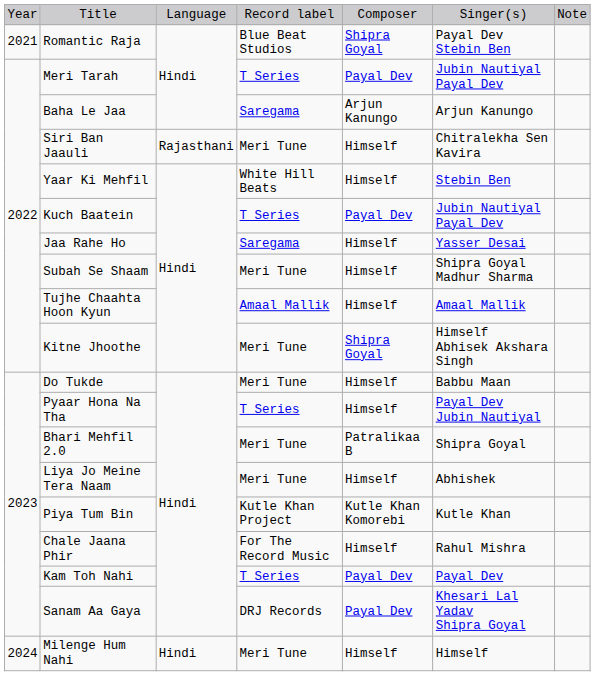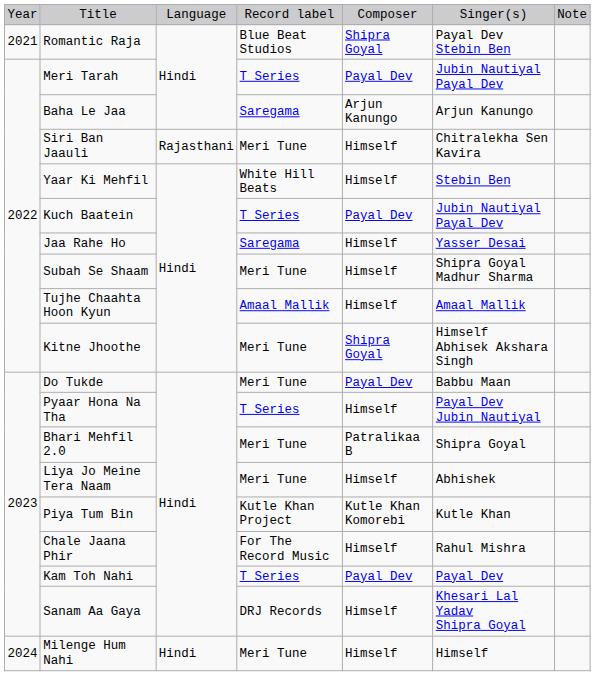(371, 382) Himself -> (379, 382) Payal Dev
(379, 611) Payal Dev -> (371, 611) Himself
